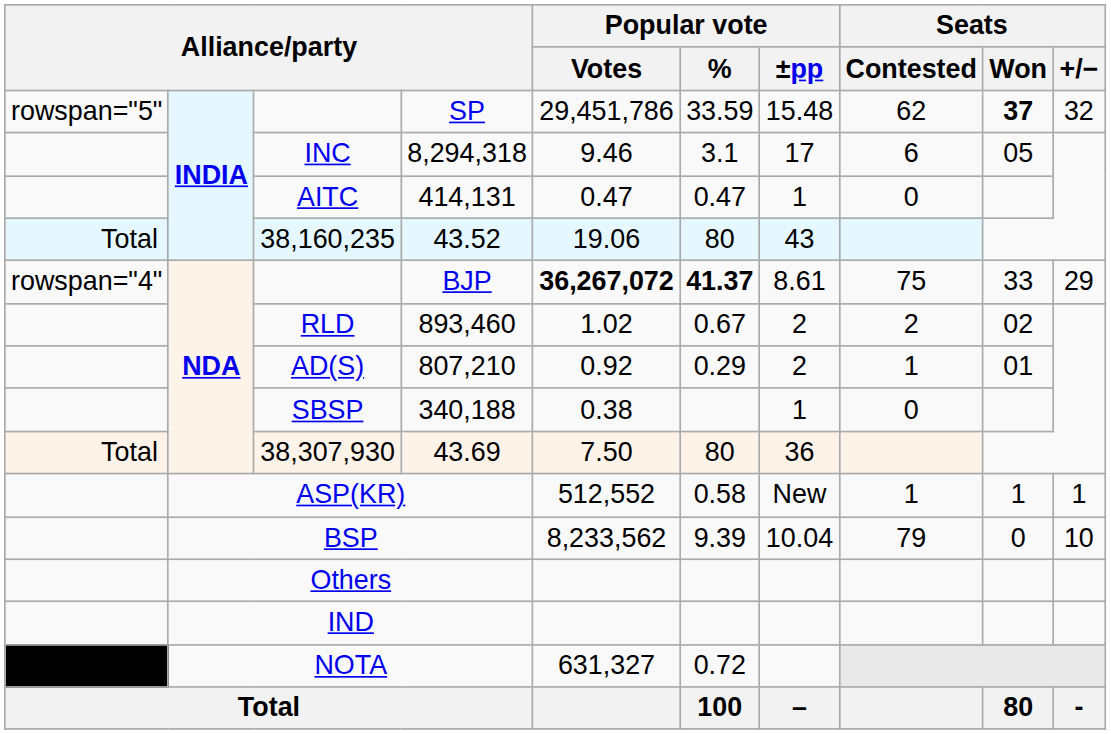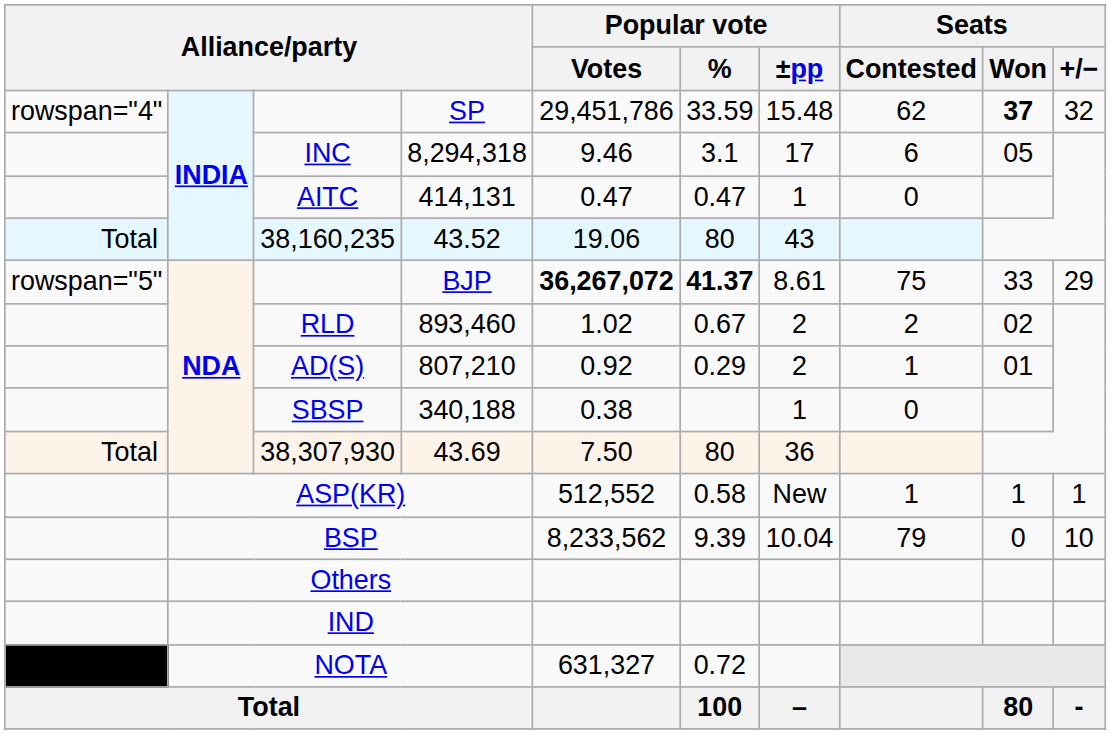(87, 111) rowspan="5" -> (87, 111) rowspan="4"
(87, 281) rowspan="4" -> (87, 281) rowspan="5"
